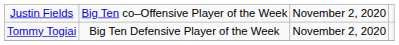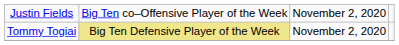(184, 31) no background -> (184, 31) khaki background
